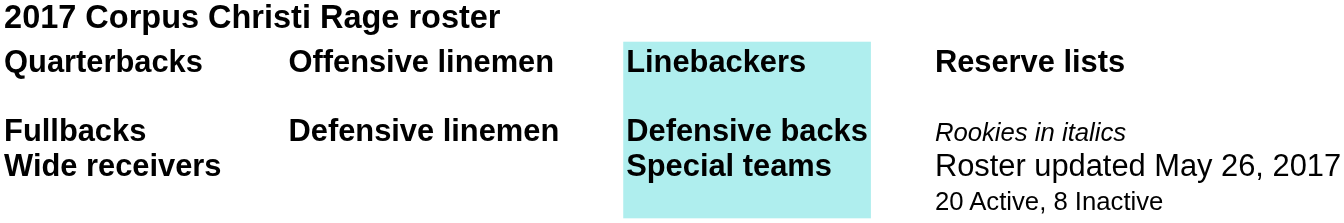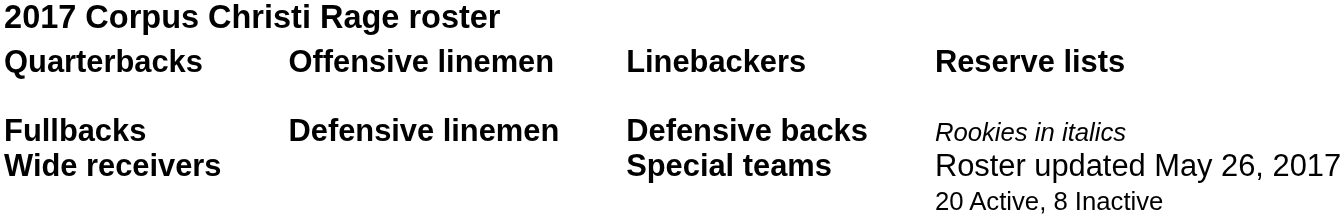(747, 113) paleturquoise background -> (747, 113) no background
